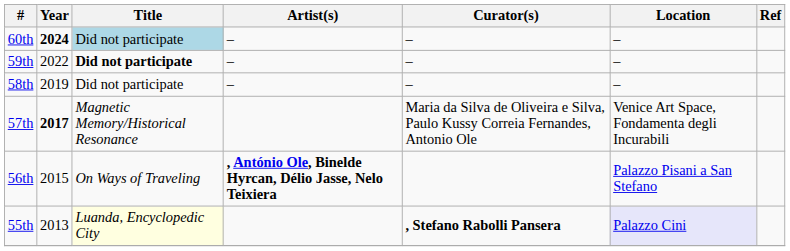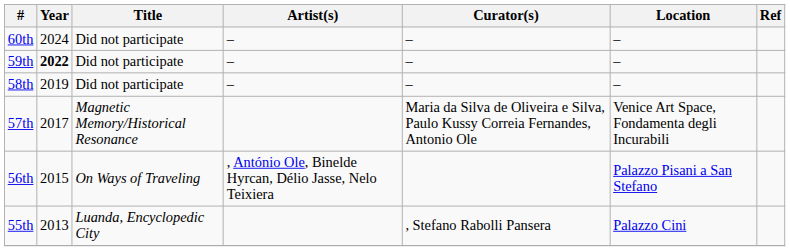(54, 38) bold -> (54, 38) normal
(129, 38) lightblue background -> (129, 38) no background
(54, 61) normal -> (54, 61) bold
(134, 61) bold -> (129, 61) normal
(54, 123) bold -> (54, 123) normal
(305, 178) bold -> (302, 178) normal
(140, 225) lightyellow background -> (140, 225) no background
(483, 225) bold -> (478, 225) normal
(650, 225) lavender background -> (650, 225) no background
